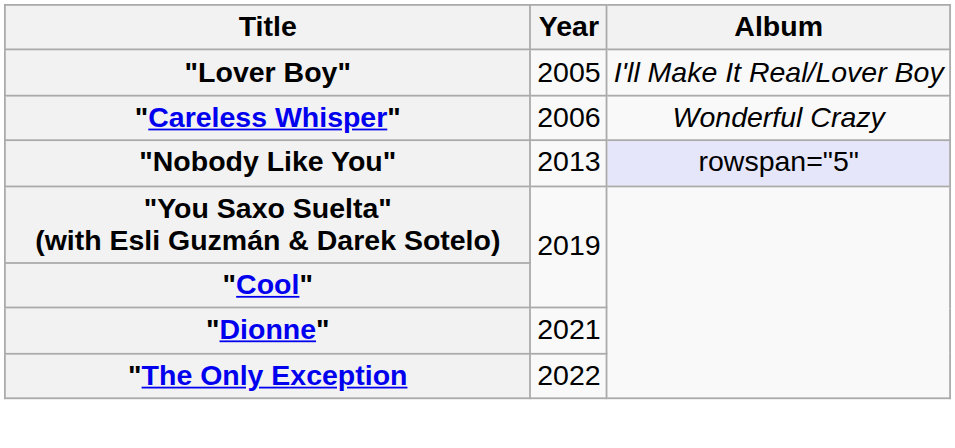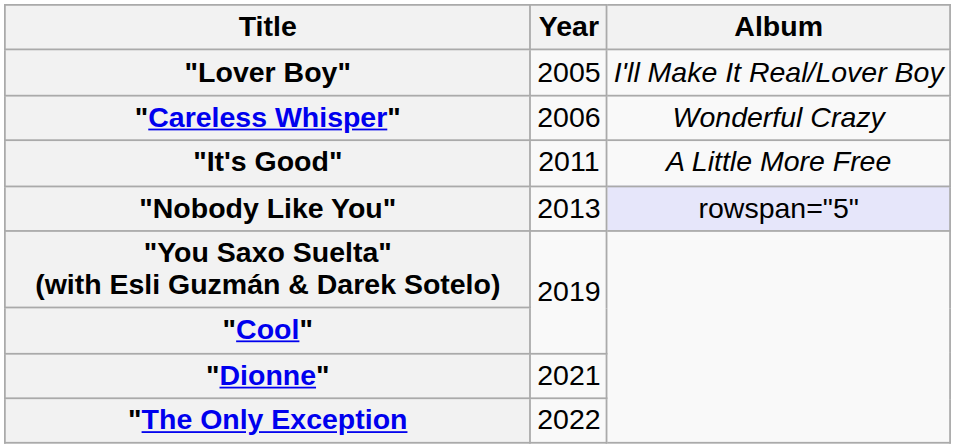+ row: (268, 162)
